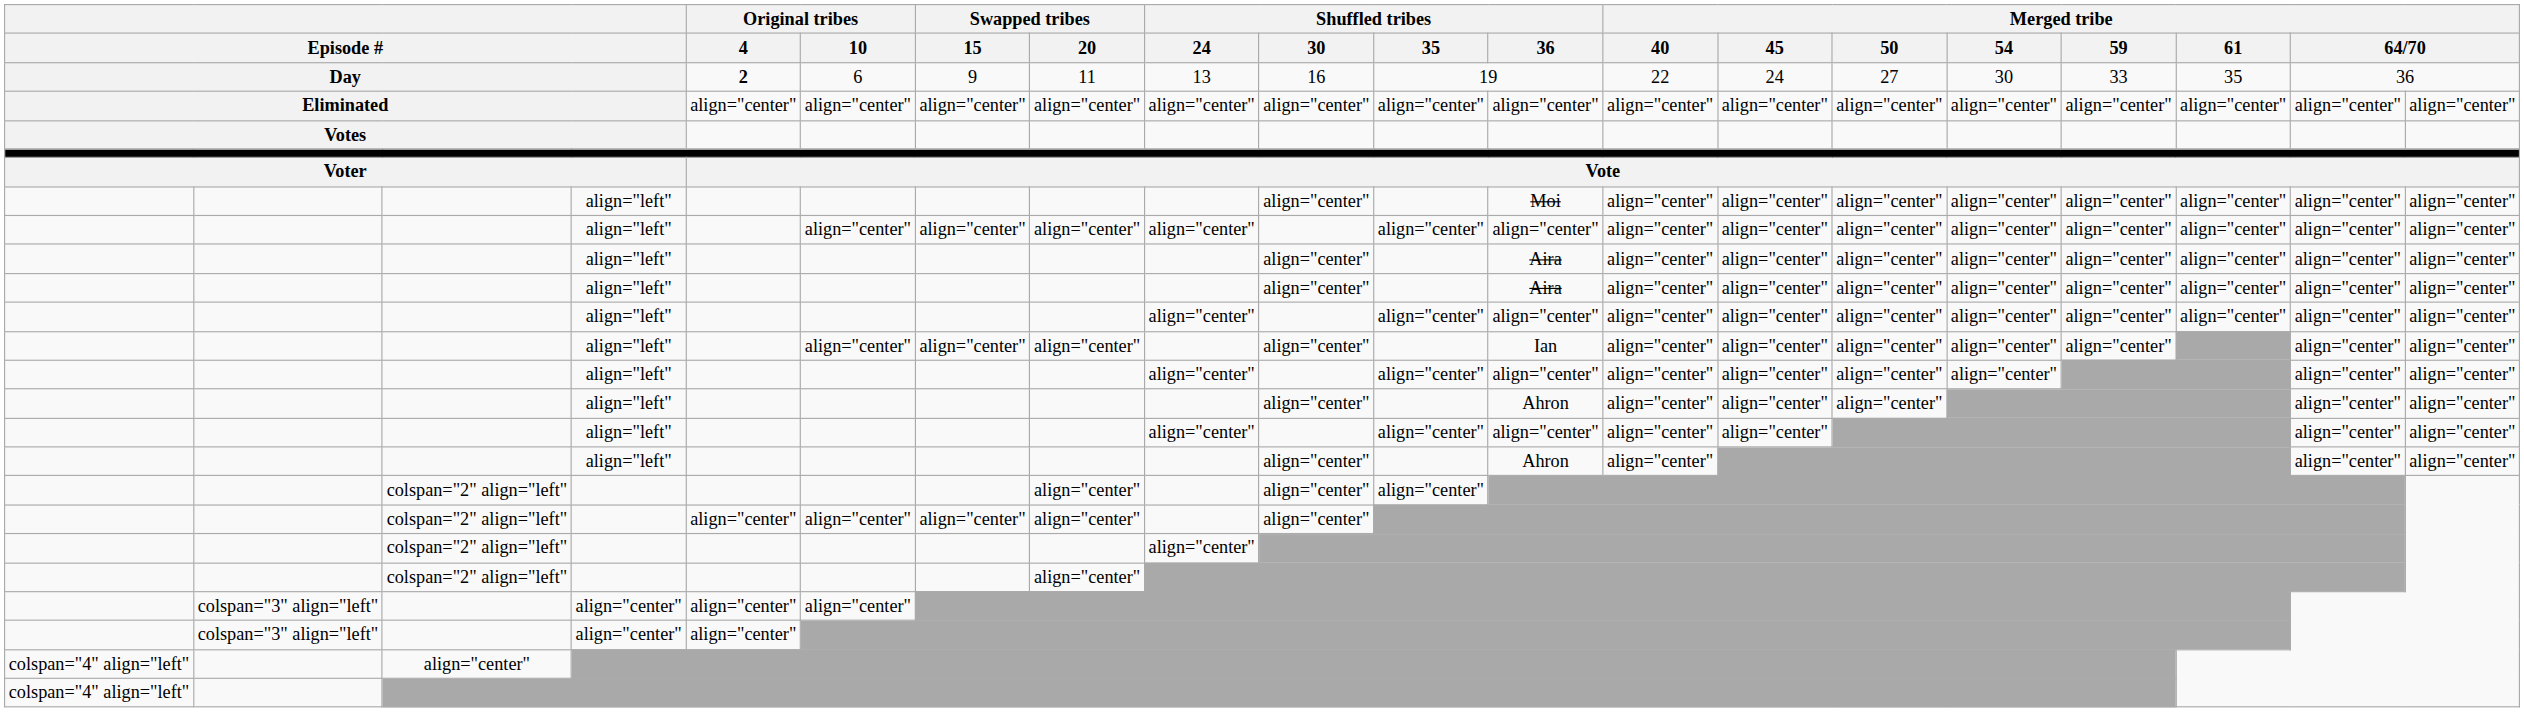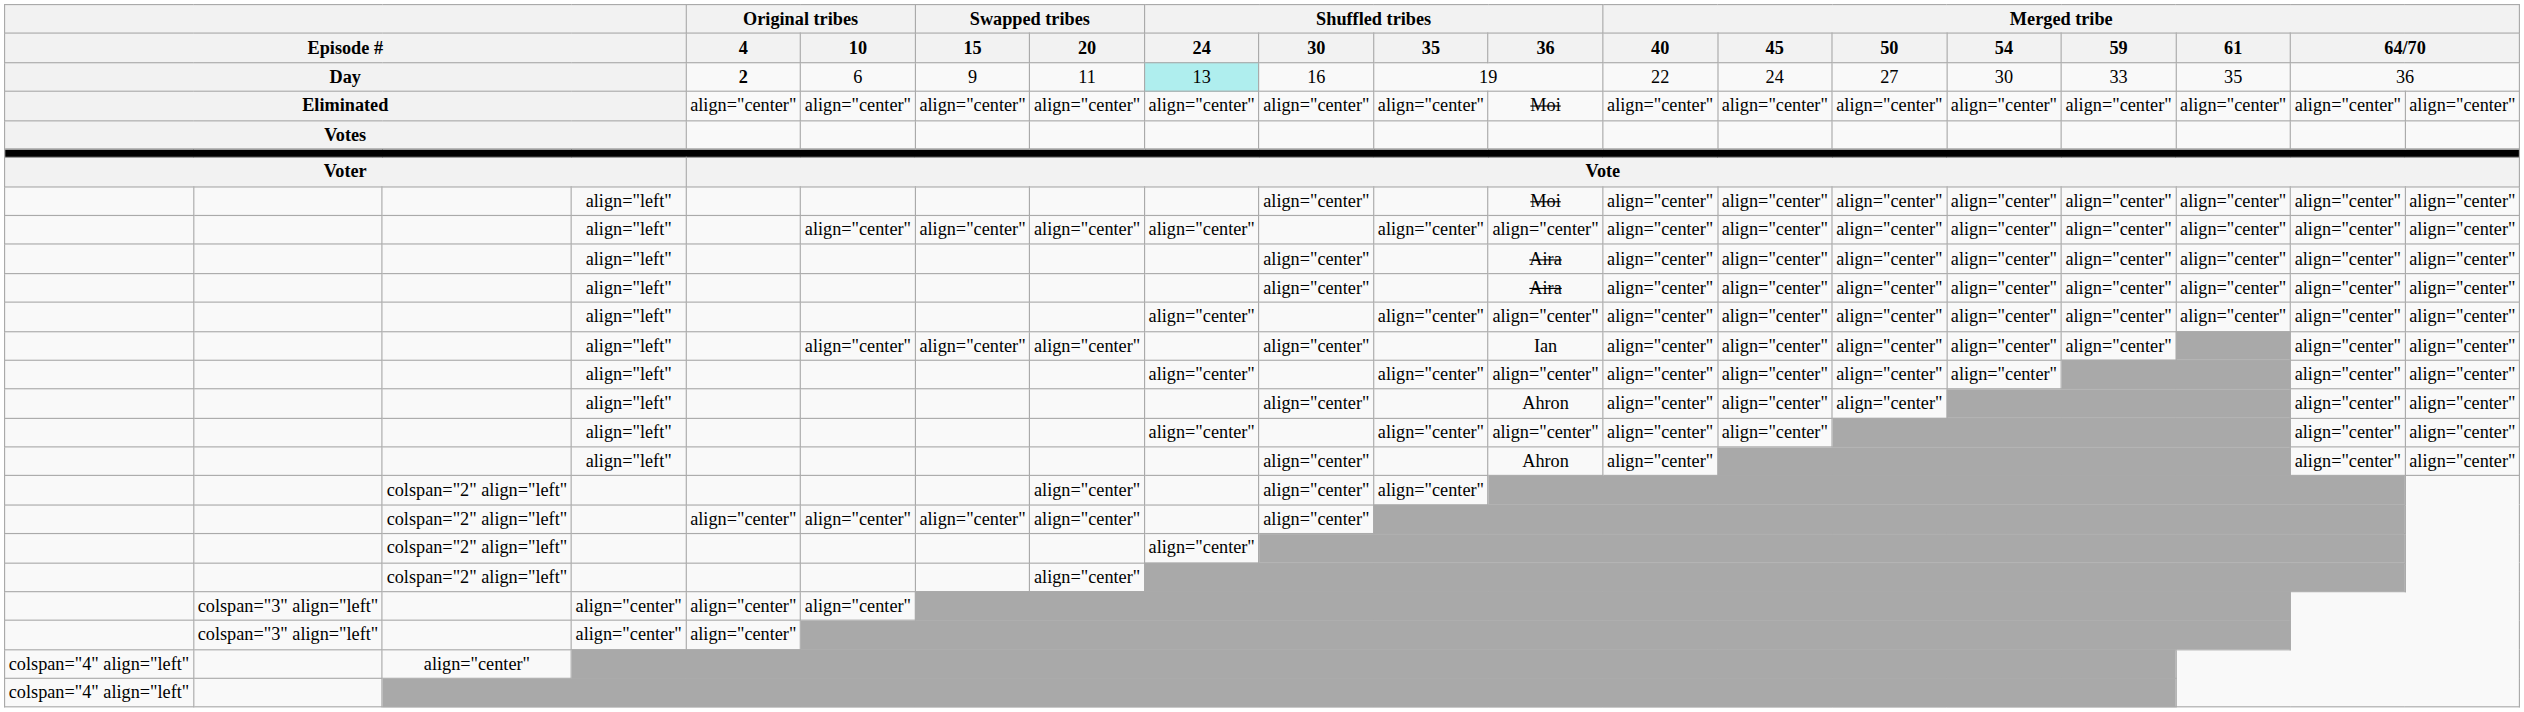(1202, 76) no background -> (1202, 76) paleturquoise background
(1546, 105) align="center" -> (1546, 105) Moi
